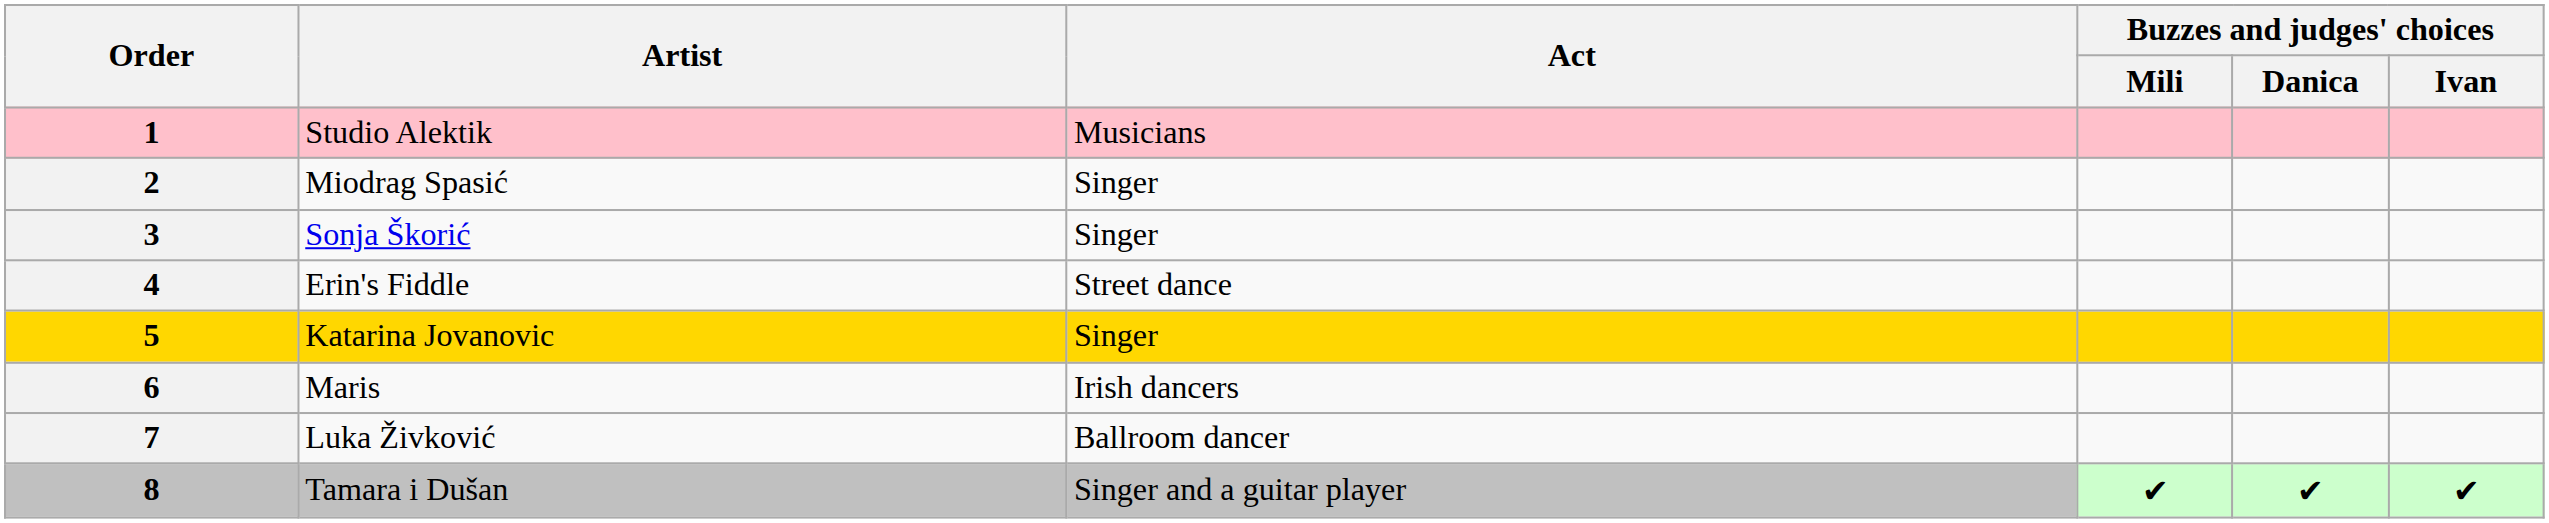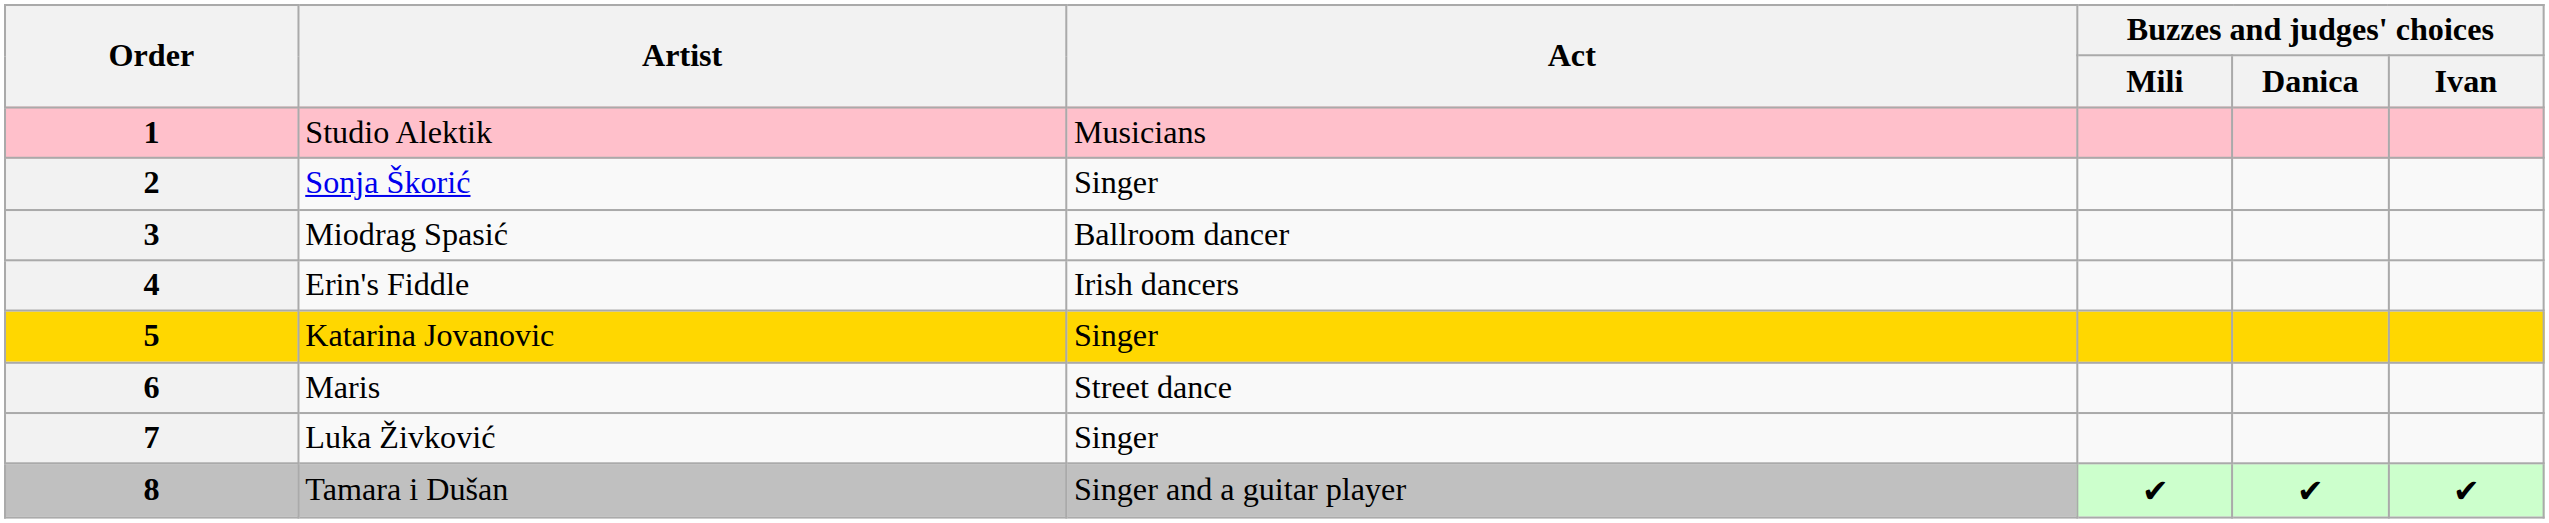(407, 183) Miodrag Spasić -> (388, 183) Sonja Škorić
(388, 234) Sonja Škorić -> (407, 234) Miodrag Spasić
(1116, 234) Singer -> (1181, 234) Ballroom dancer
(1153, 285) Street dance -> (1156, 285) Irish dancers
(1156, 387) Irish dancers -> (1153, 387) Street dance
(1181, 438) Ballroom dancer -> (1116, 438) Singer
